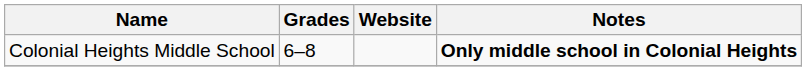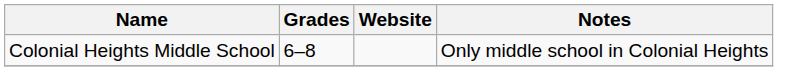(619, 50) bold -> (605, 50) normal
